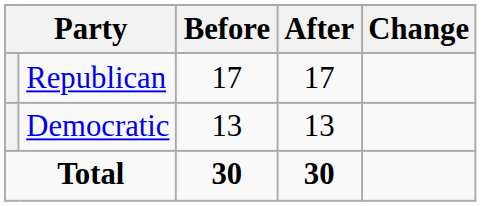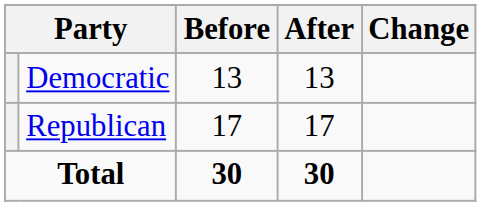rows swapped: (96, 77) <-> (98, 126)
